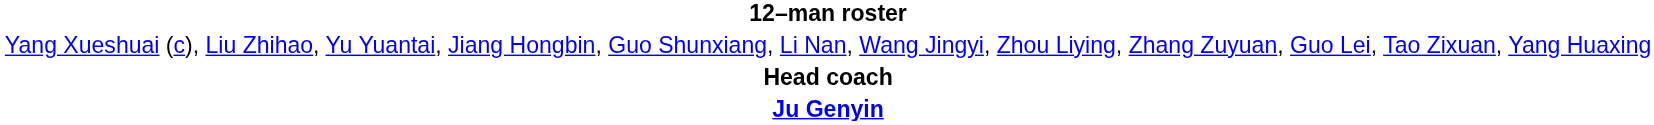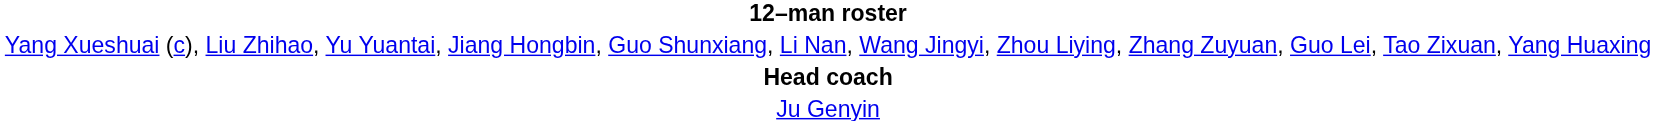(828, 109) bold -> (828, 109) normal
